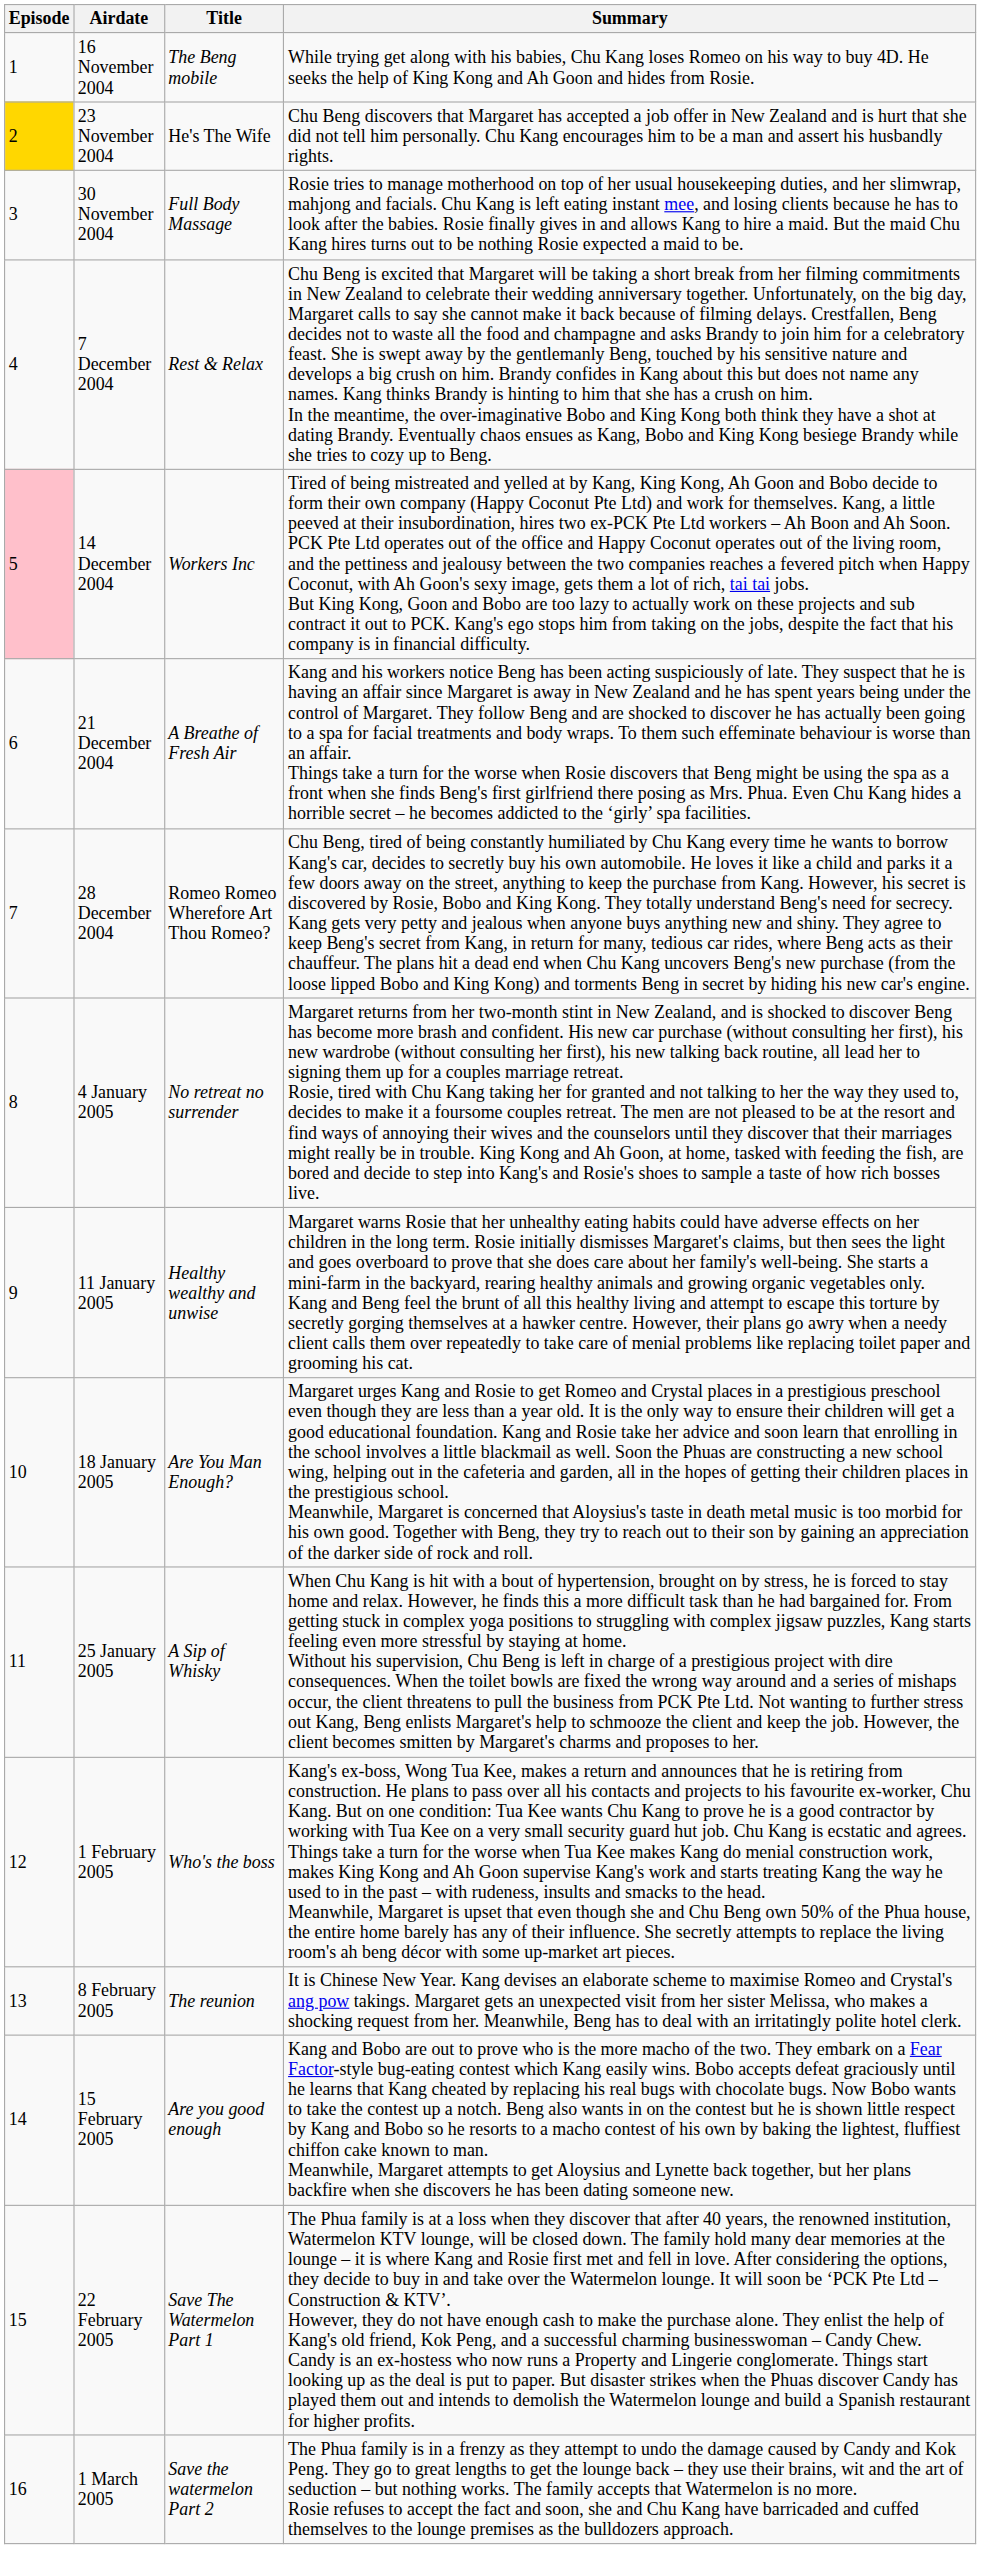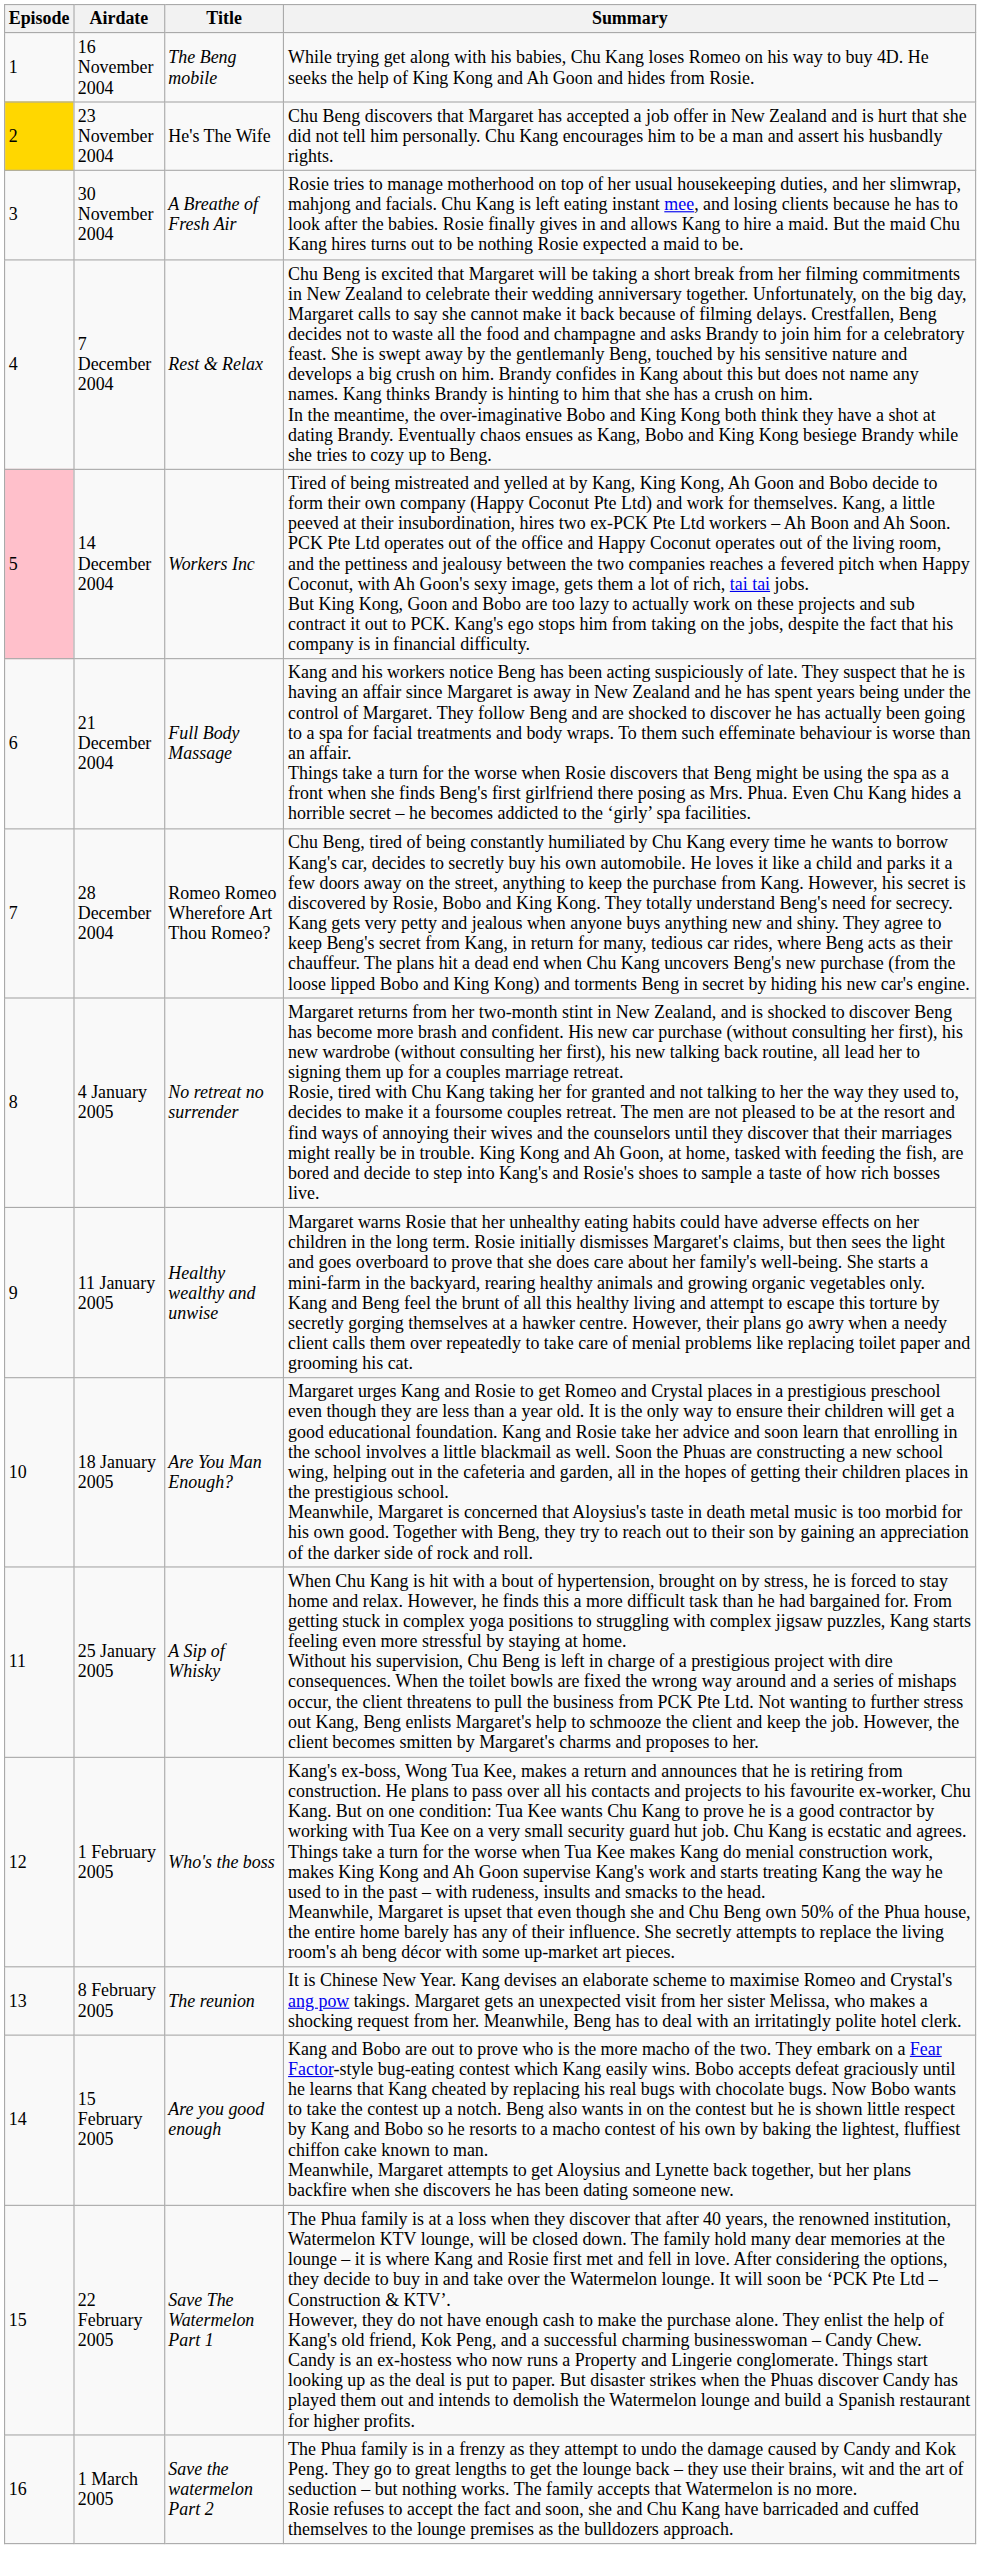(204, 214) Full Body Massage -> (213, 214) A Breathe of Fresh Air
(213, 743) A Breathe of Fresh Air -> (204, 743) Full Body Massage
